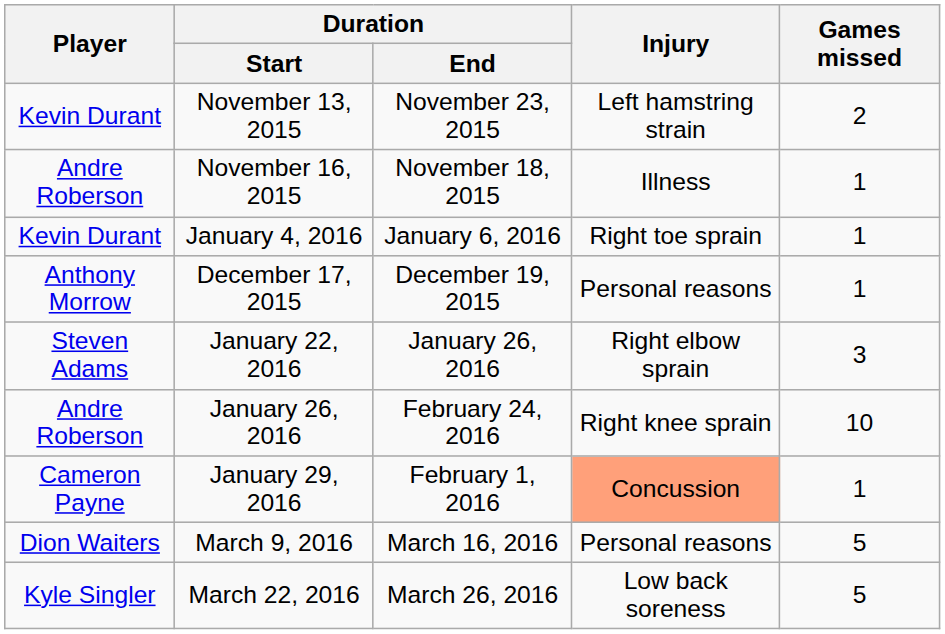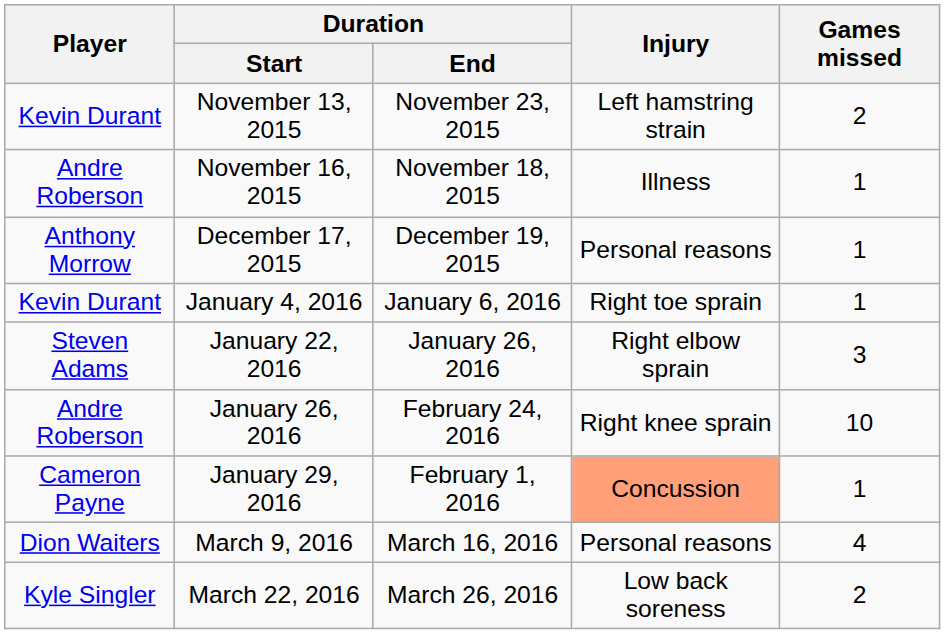rows swapped: (274, 288) <-> (274, 235)
(860, 542) 5 -> (860, 542) 4
(860, 594) 5 -> (860, 594) 2
